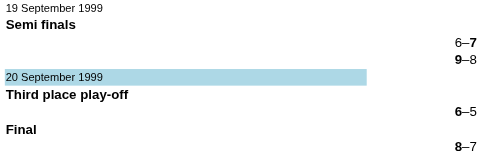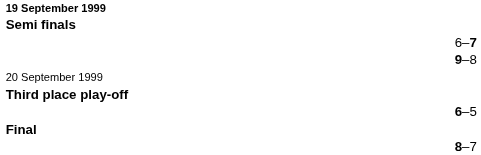(54, 8) normal -> (56, 7) bold
(54, 78) lightblue background -> (54, 78) no background
